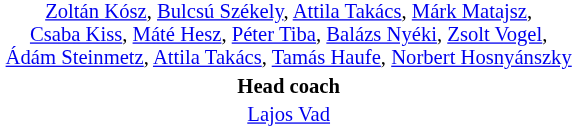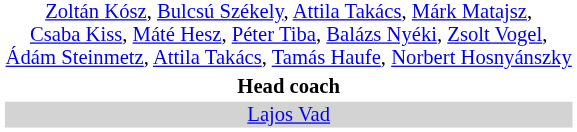(289, 114) no background -> (289, 114) lightgrey background
